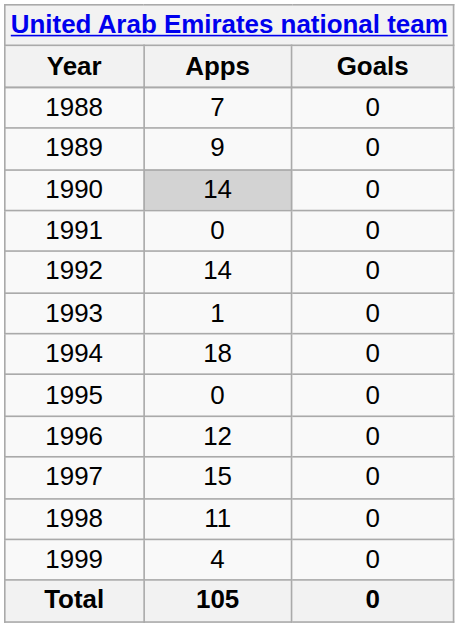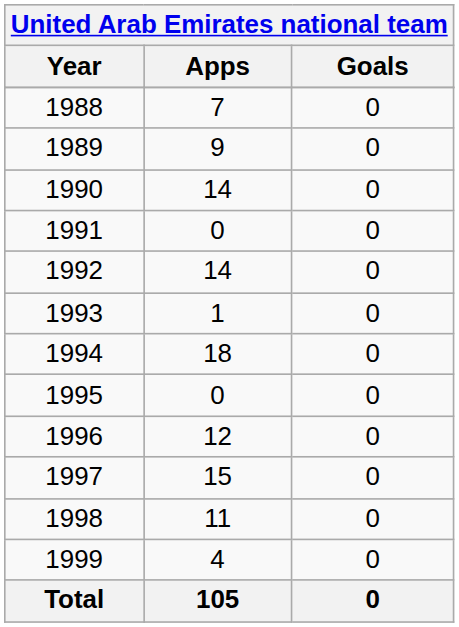(218, 189) lightgrey background -> (218, 189) no background
